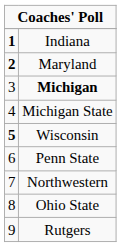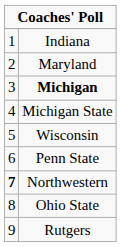(12, 40) bold -> (12, 40) normal
(12, 64) bold -> (12, 64) normal
(12, 135) bold -> (12, 135) normal
(12, 182) normal -> (12, 182) bold
